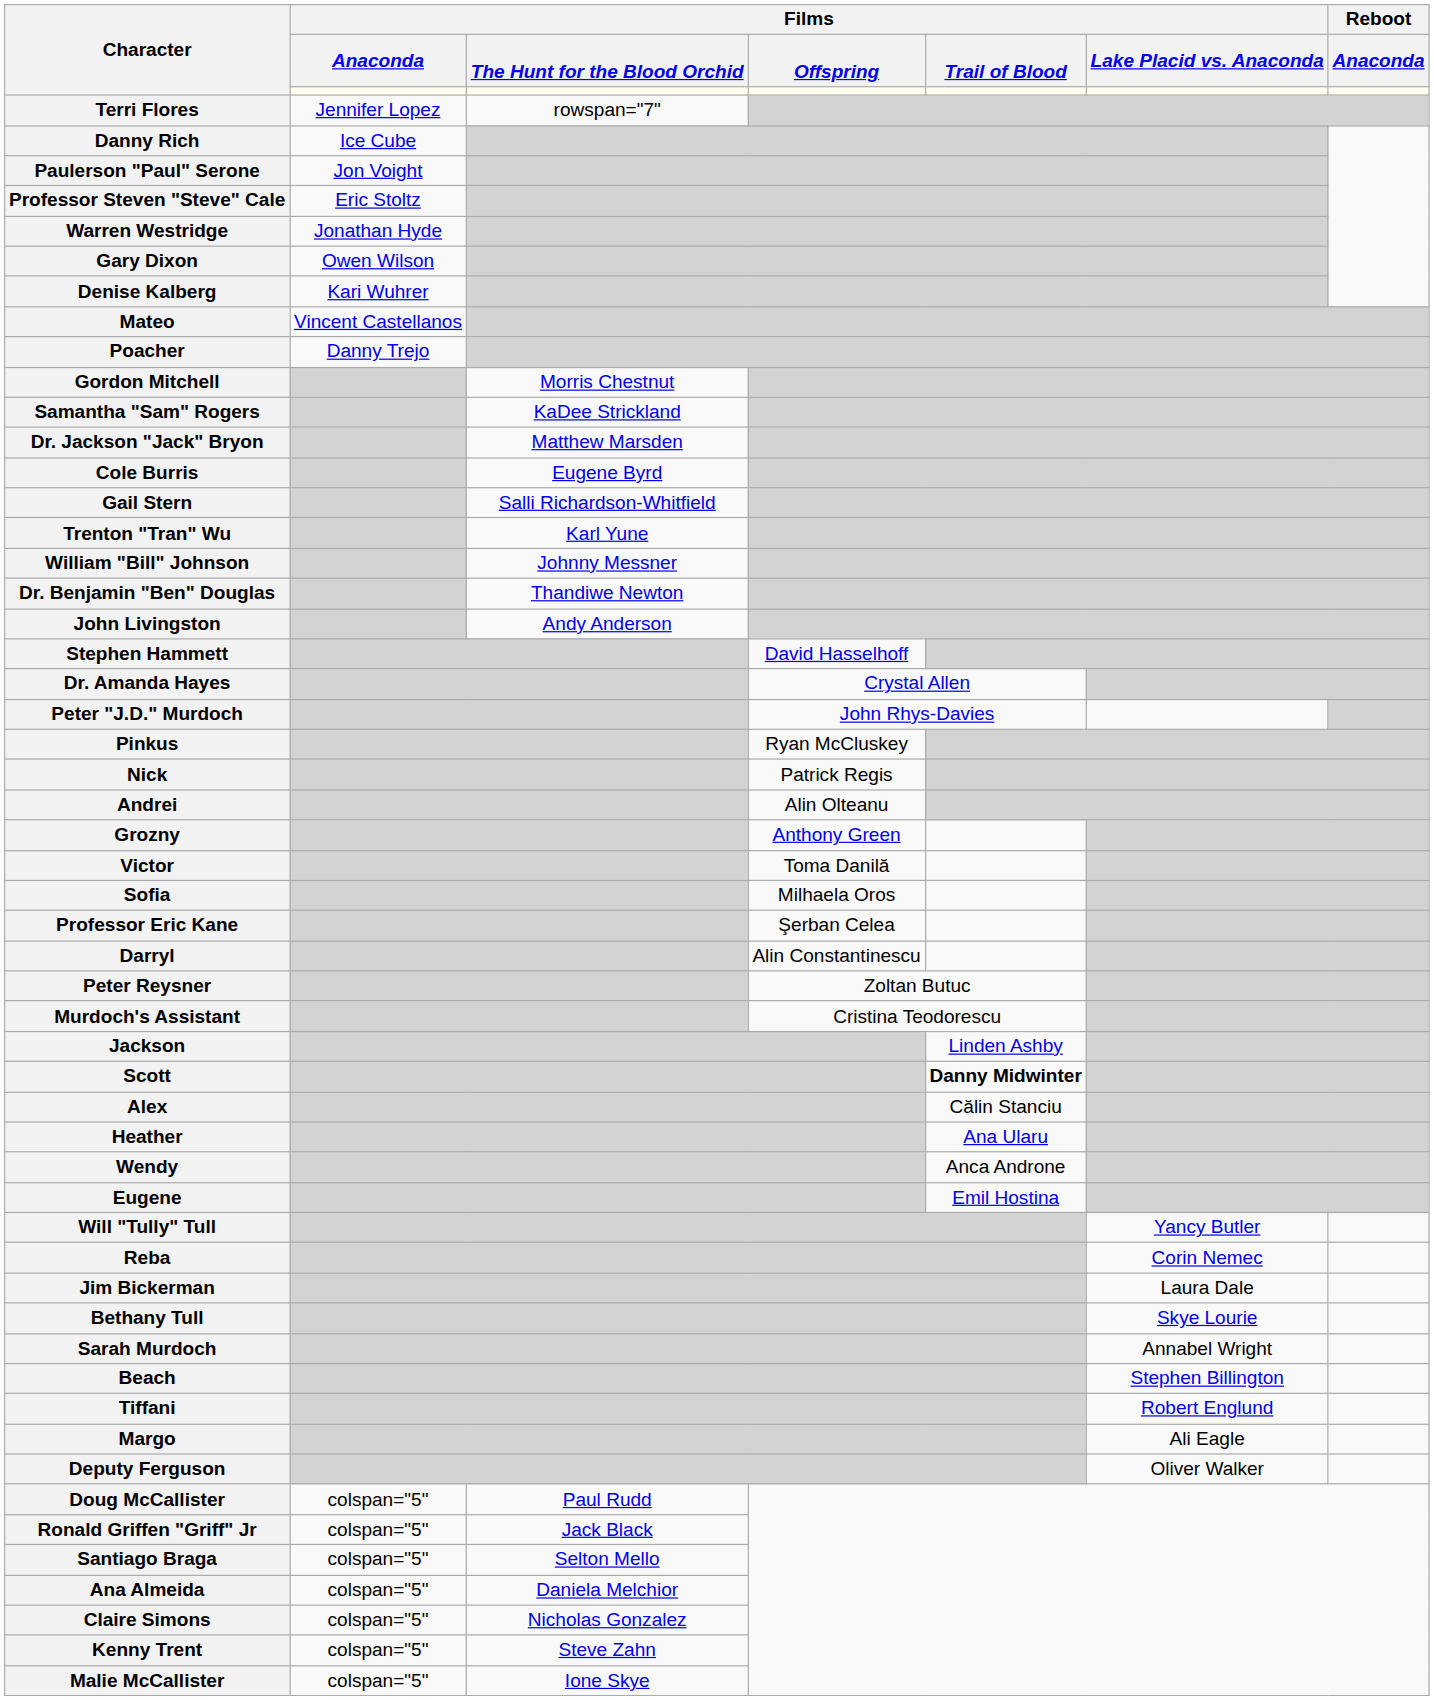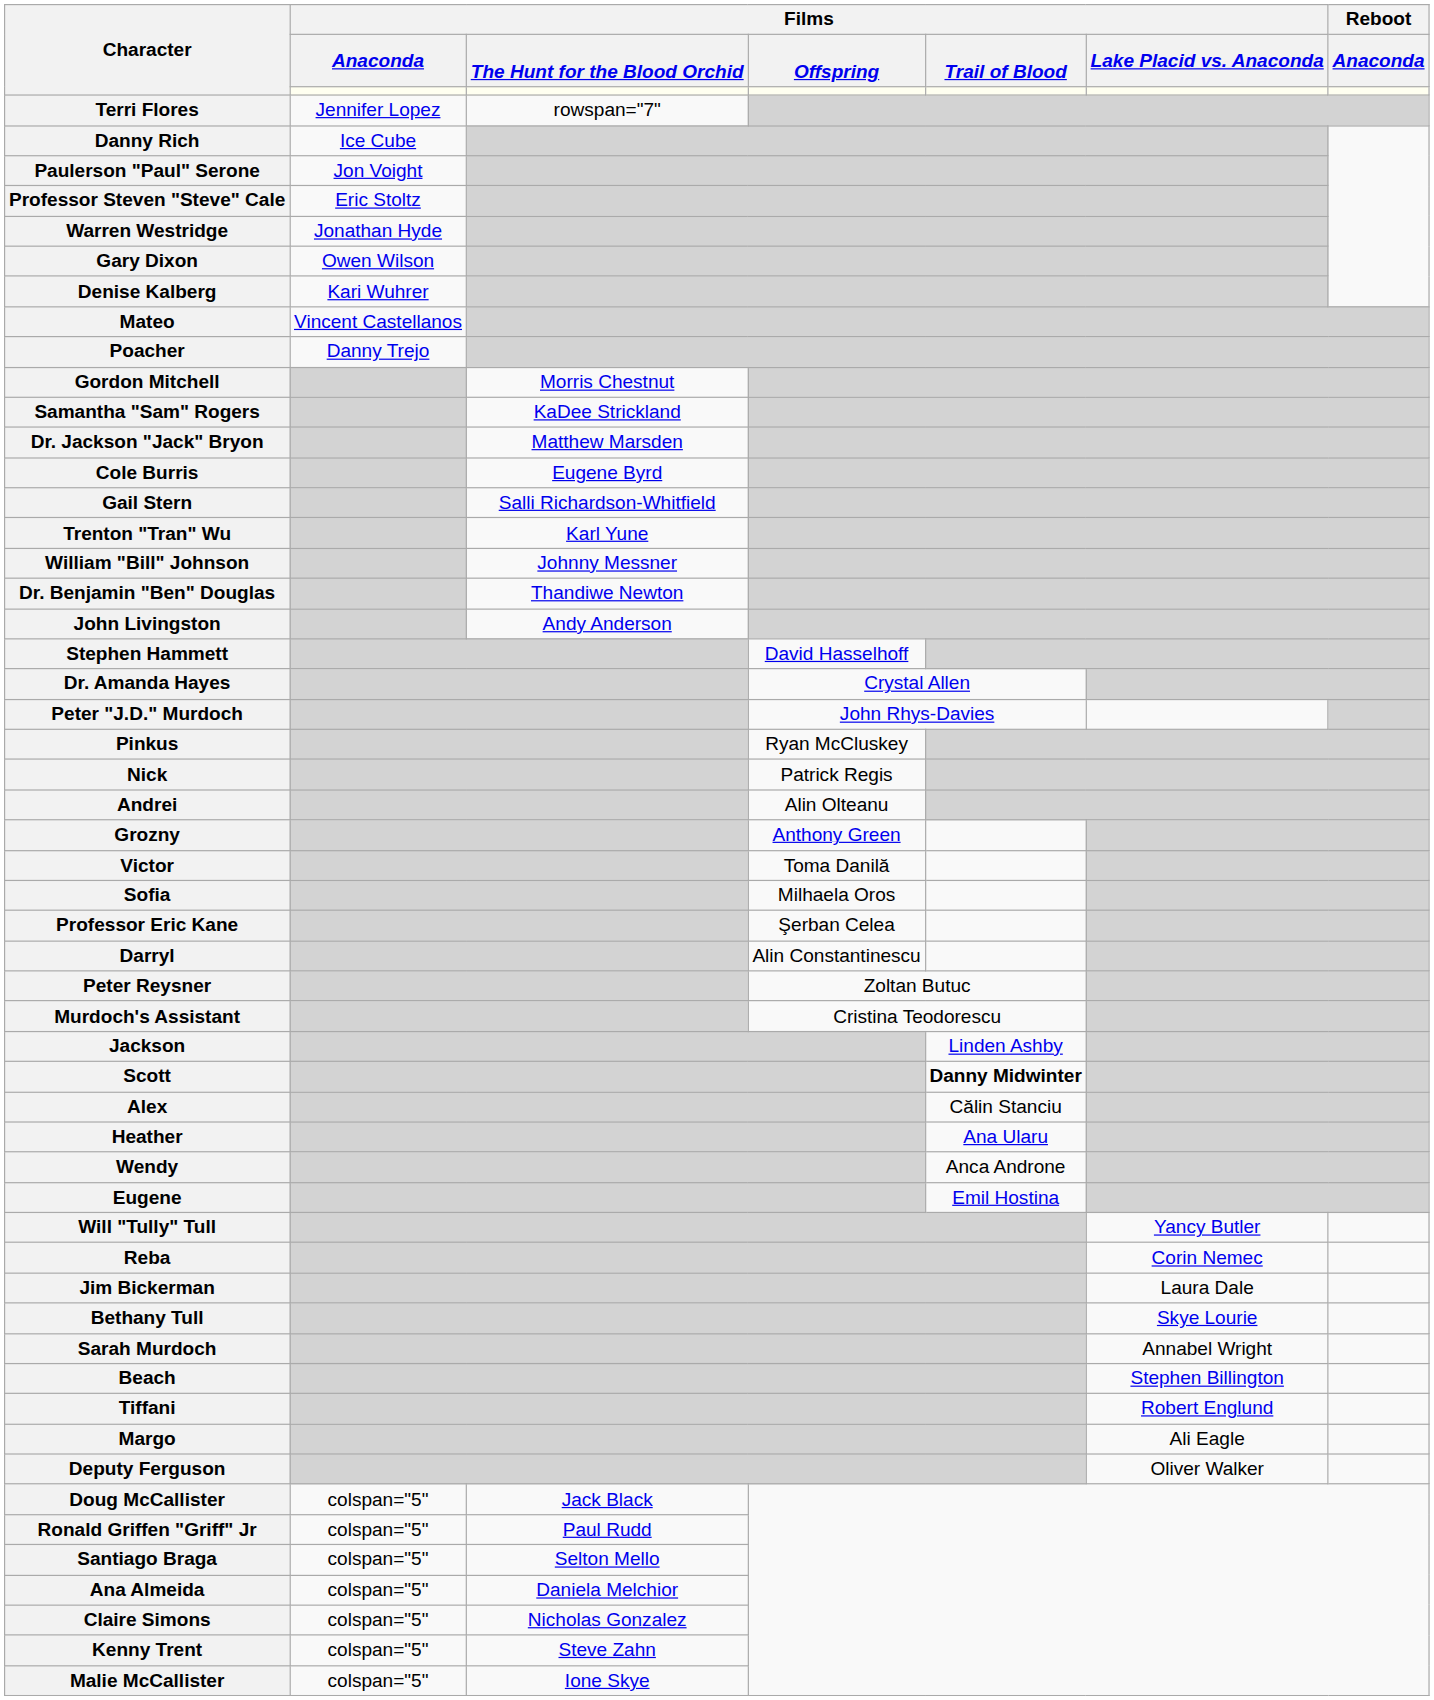(607, 1499) Paul Rudd -> (607, 1499) Jack Black
(607, 1529) Jack Black -> (607, 1529) Paul Rudd
